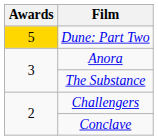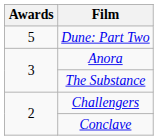(31, 37) gold background -> (31, 37) no background
